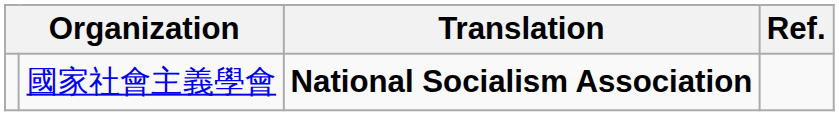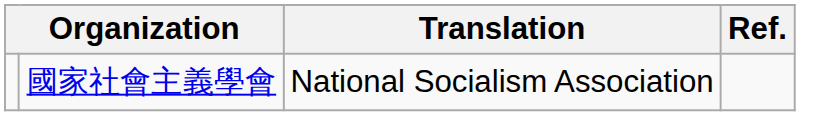(521, 81) bold -> (502, 81) normal
